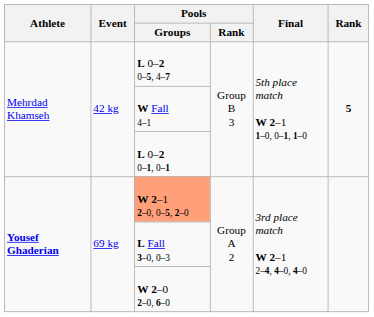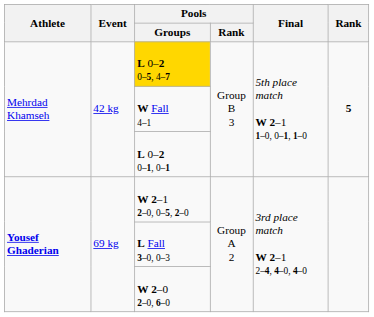(154, 71) no background -> (154, 71) gold background
(163, 206) lightsalmon background -> (163, 206) no background
